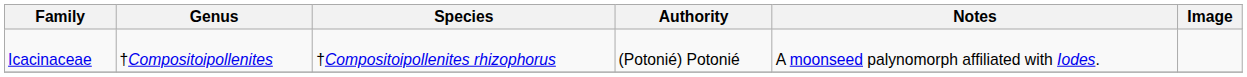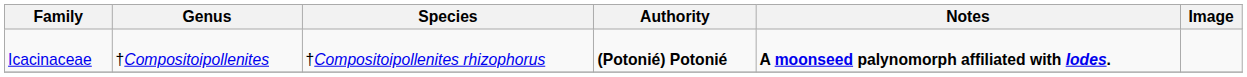(679, 59) normal -> (662, 59) bold
(938, 59) normal -> (935, 59) bold
